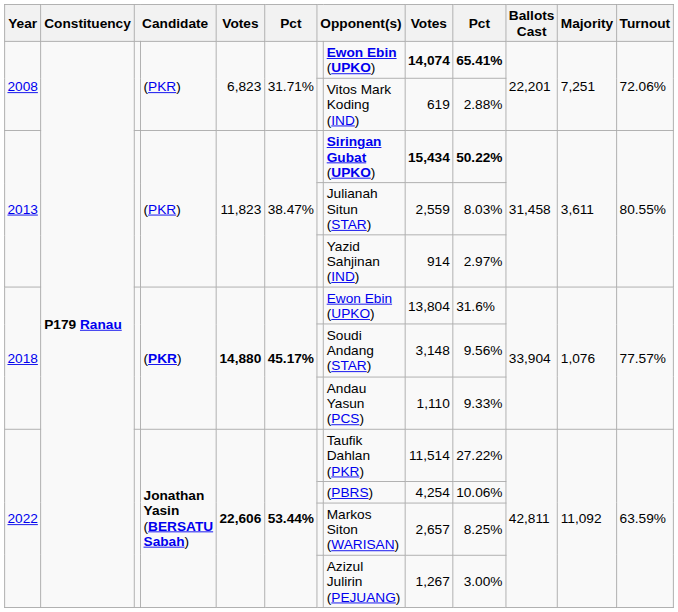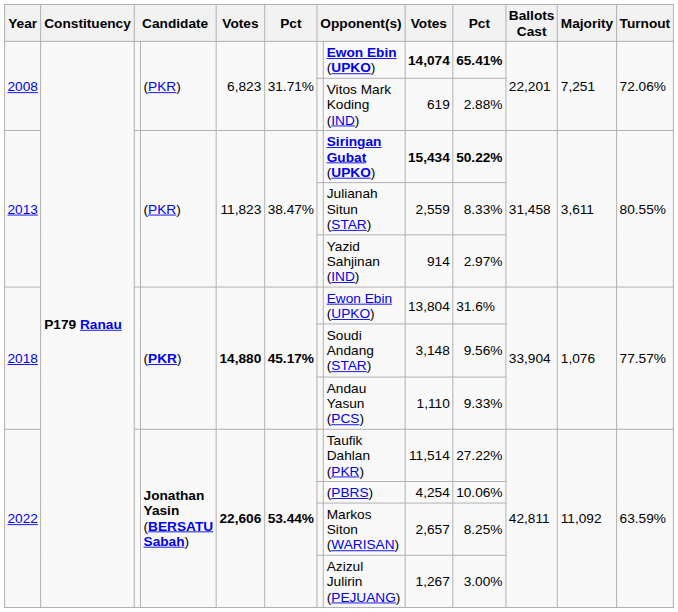(483, 209) 8.03% -> (483, 209) 8.33%
